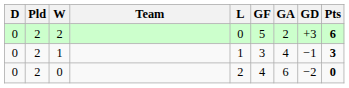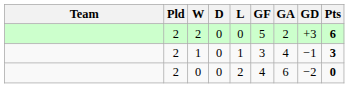columns swapped: (150, 14) <-> (15, 14)
